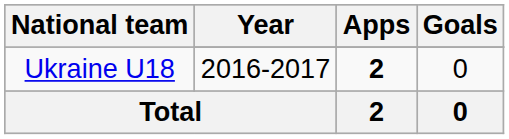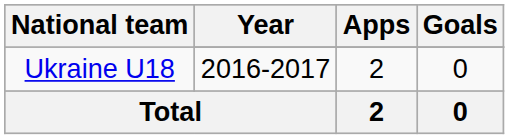(376, 68) bold -> (376, 68) normal
